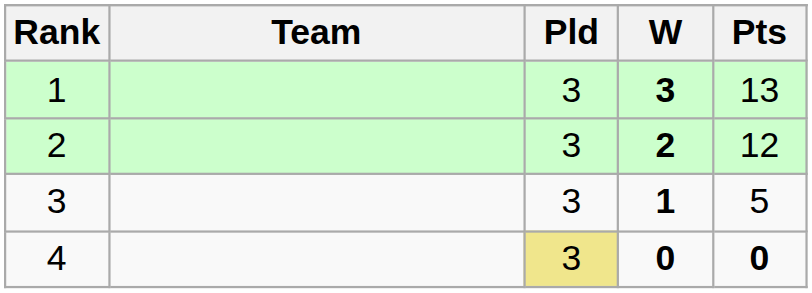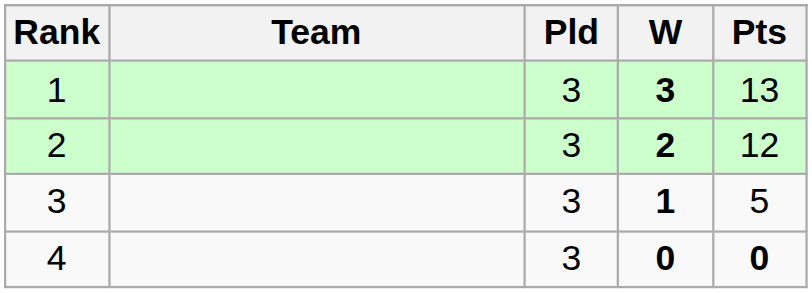(571, 257) khaki background -> (571, 257) no background
